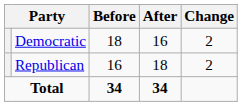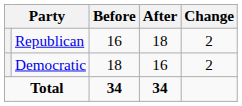rows swapped: (50, 64) <-> (50, 40)
